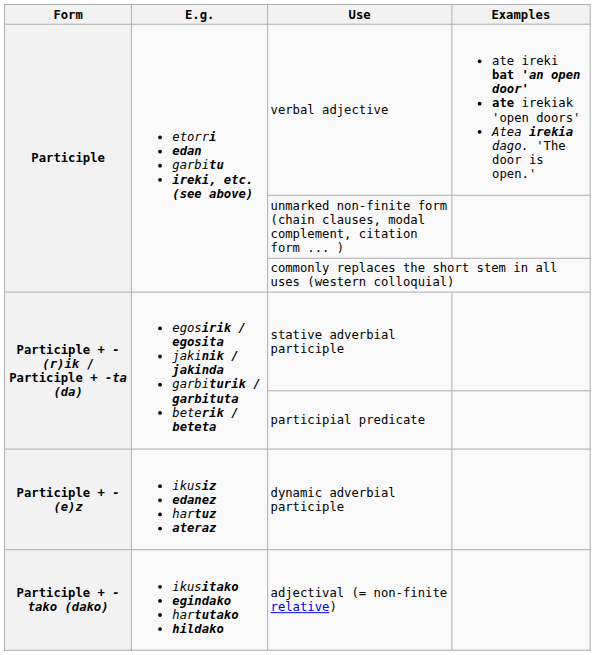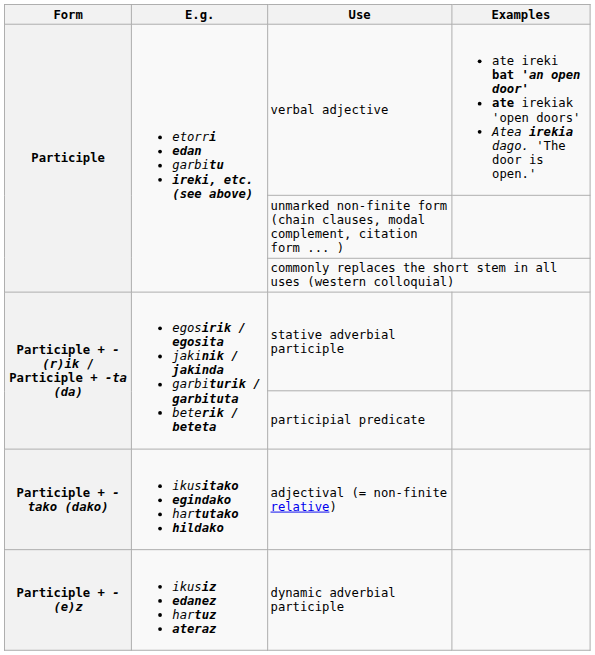rows swapped: (359, 600) <-> (333, 499)
